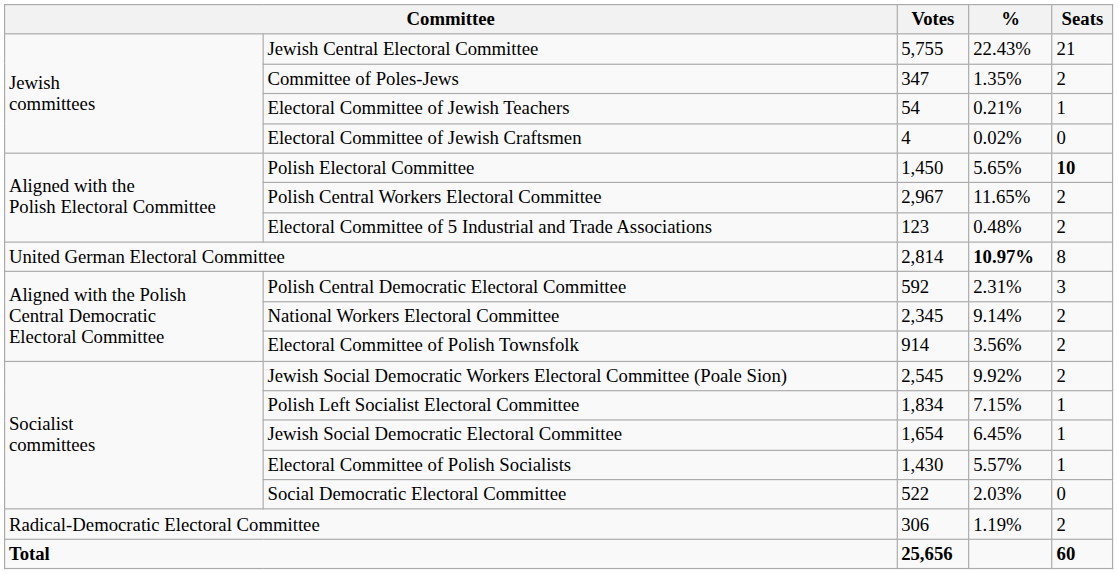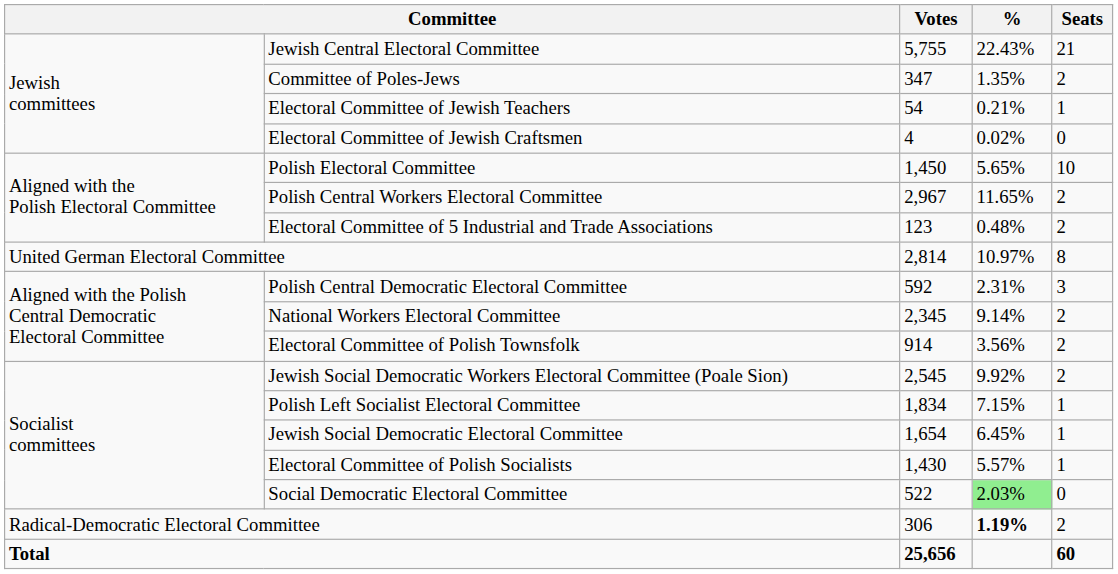(1066, 167) bold -> (1066, 167) normal
(1004, 256) bold -> (1005, 256) normal
(997, 494) no background -> (1001, 494) lightgreen background
(997, 524) normal -> (1002, 524) bold
